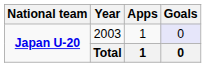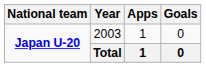(181, 34) lavender background -> (181, 34) no background
